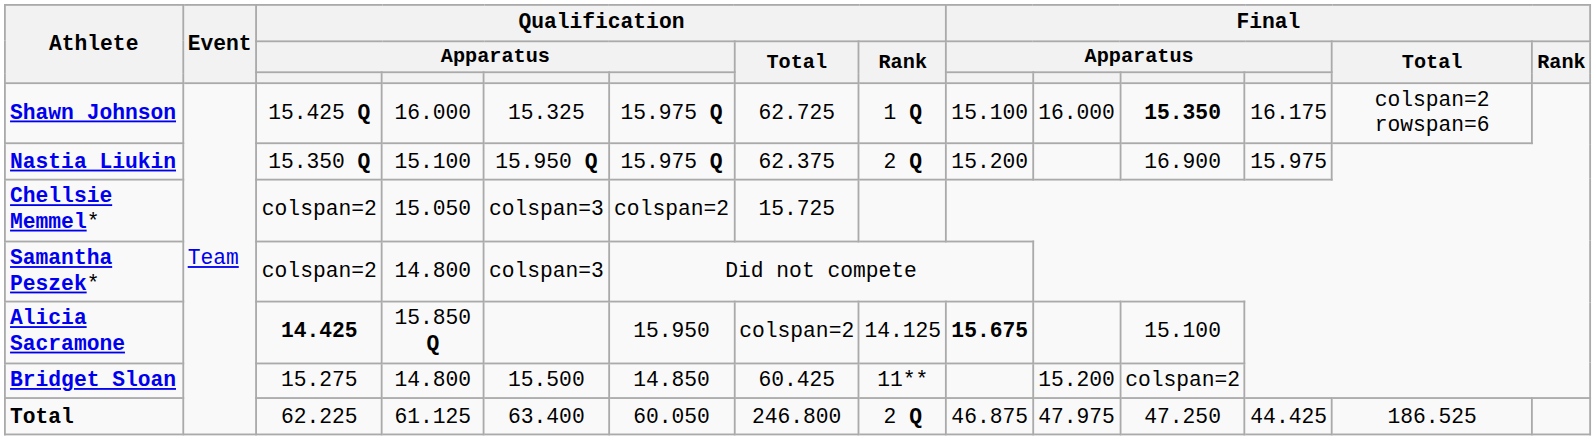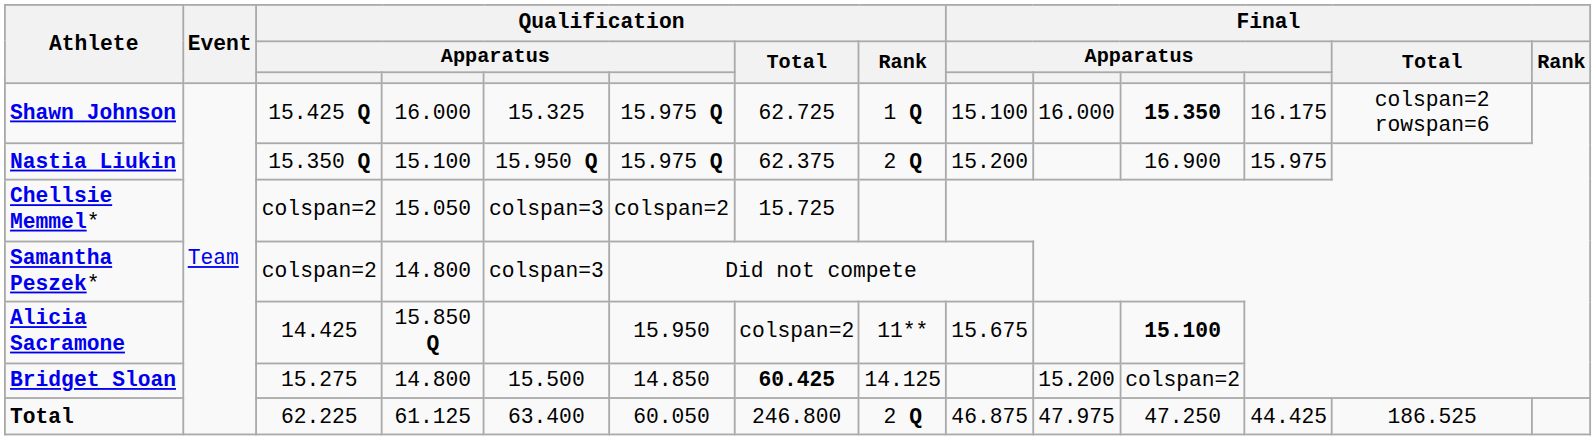(319, 332) bold -> (319, 332) normal
(903, 332) 14.125 -> (903, 332) 11**
(990, 332) bold -> (990, 332) normal
(1183, 332) normal -> (1183, 332) bold
(797, 381) normal -> (797, 381) bold
(903, 381) 11** -> (903, 381) 14.125
